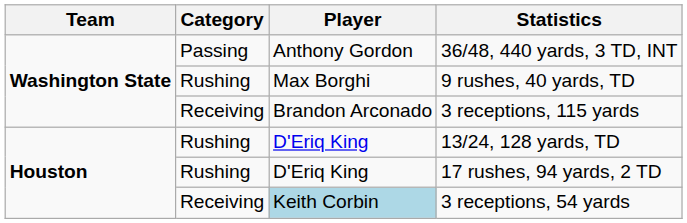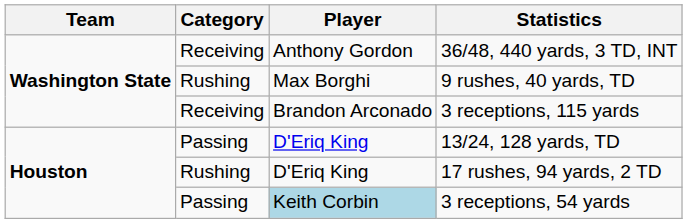(214, 50) Passing -> (222, 50) Receiving
(215, 141) Rushing -> (214, 141) Passing
(222, 202) Receiving -> (214, 202) Passing
